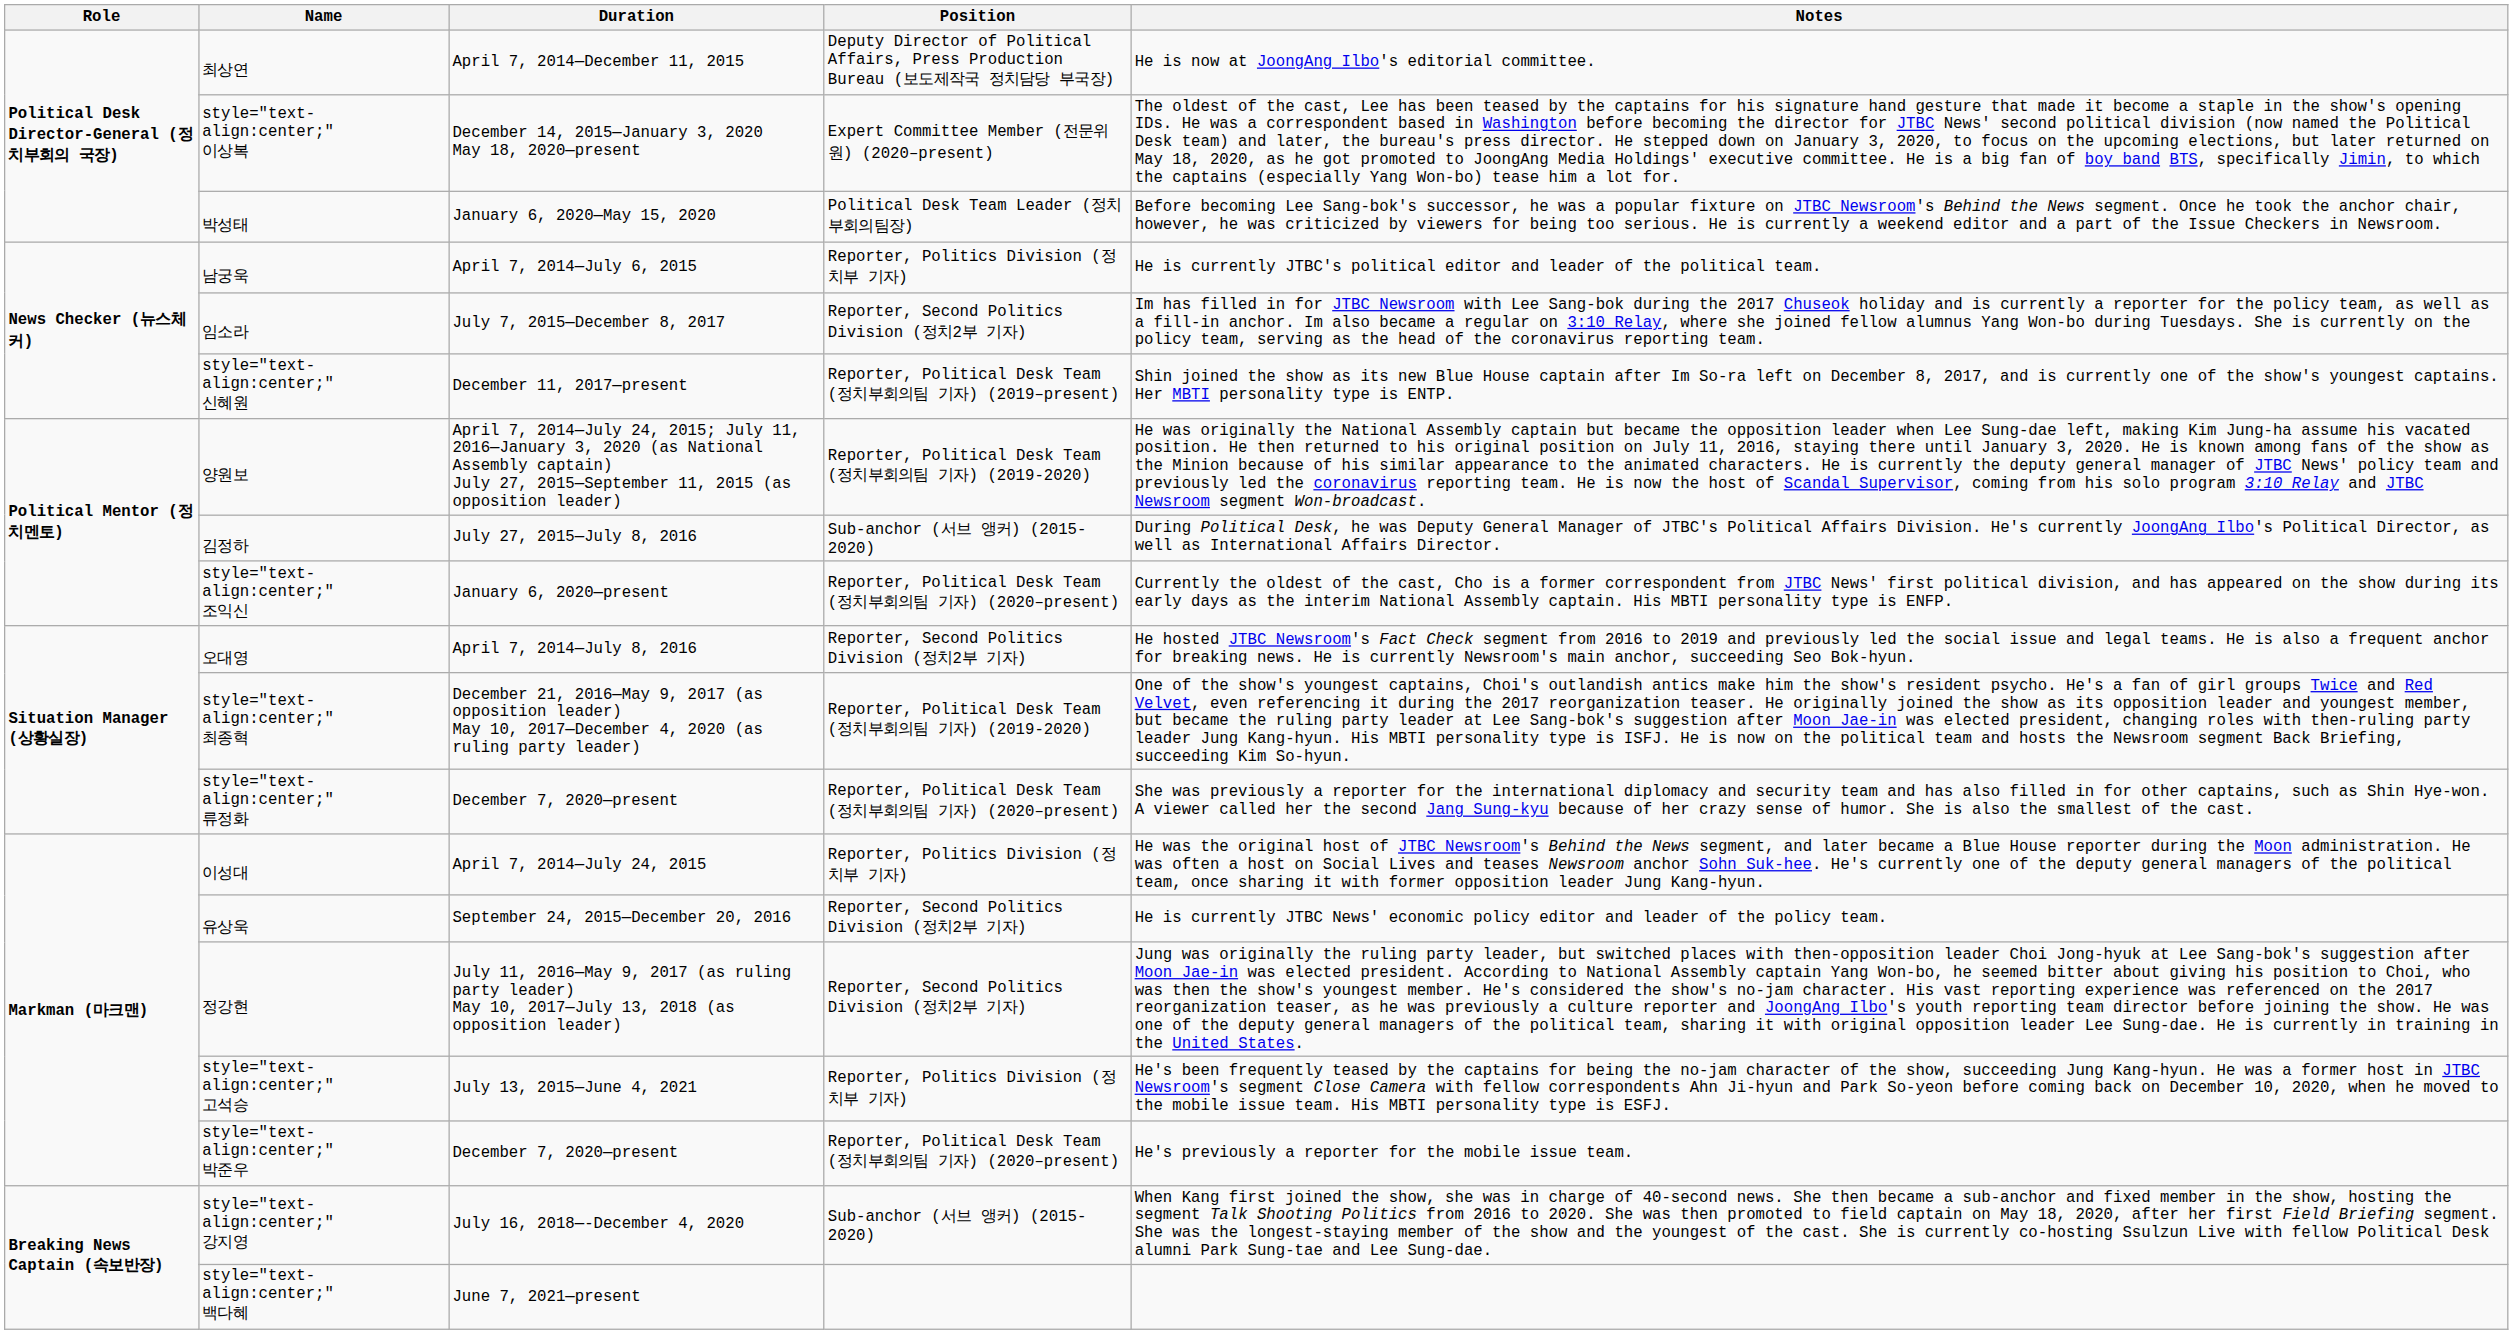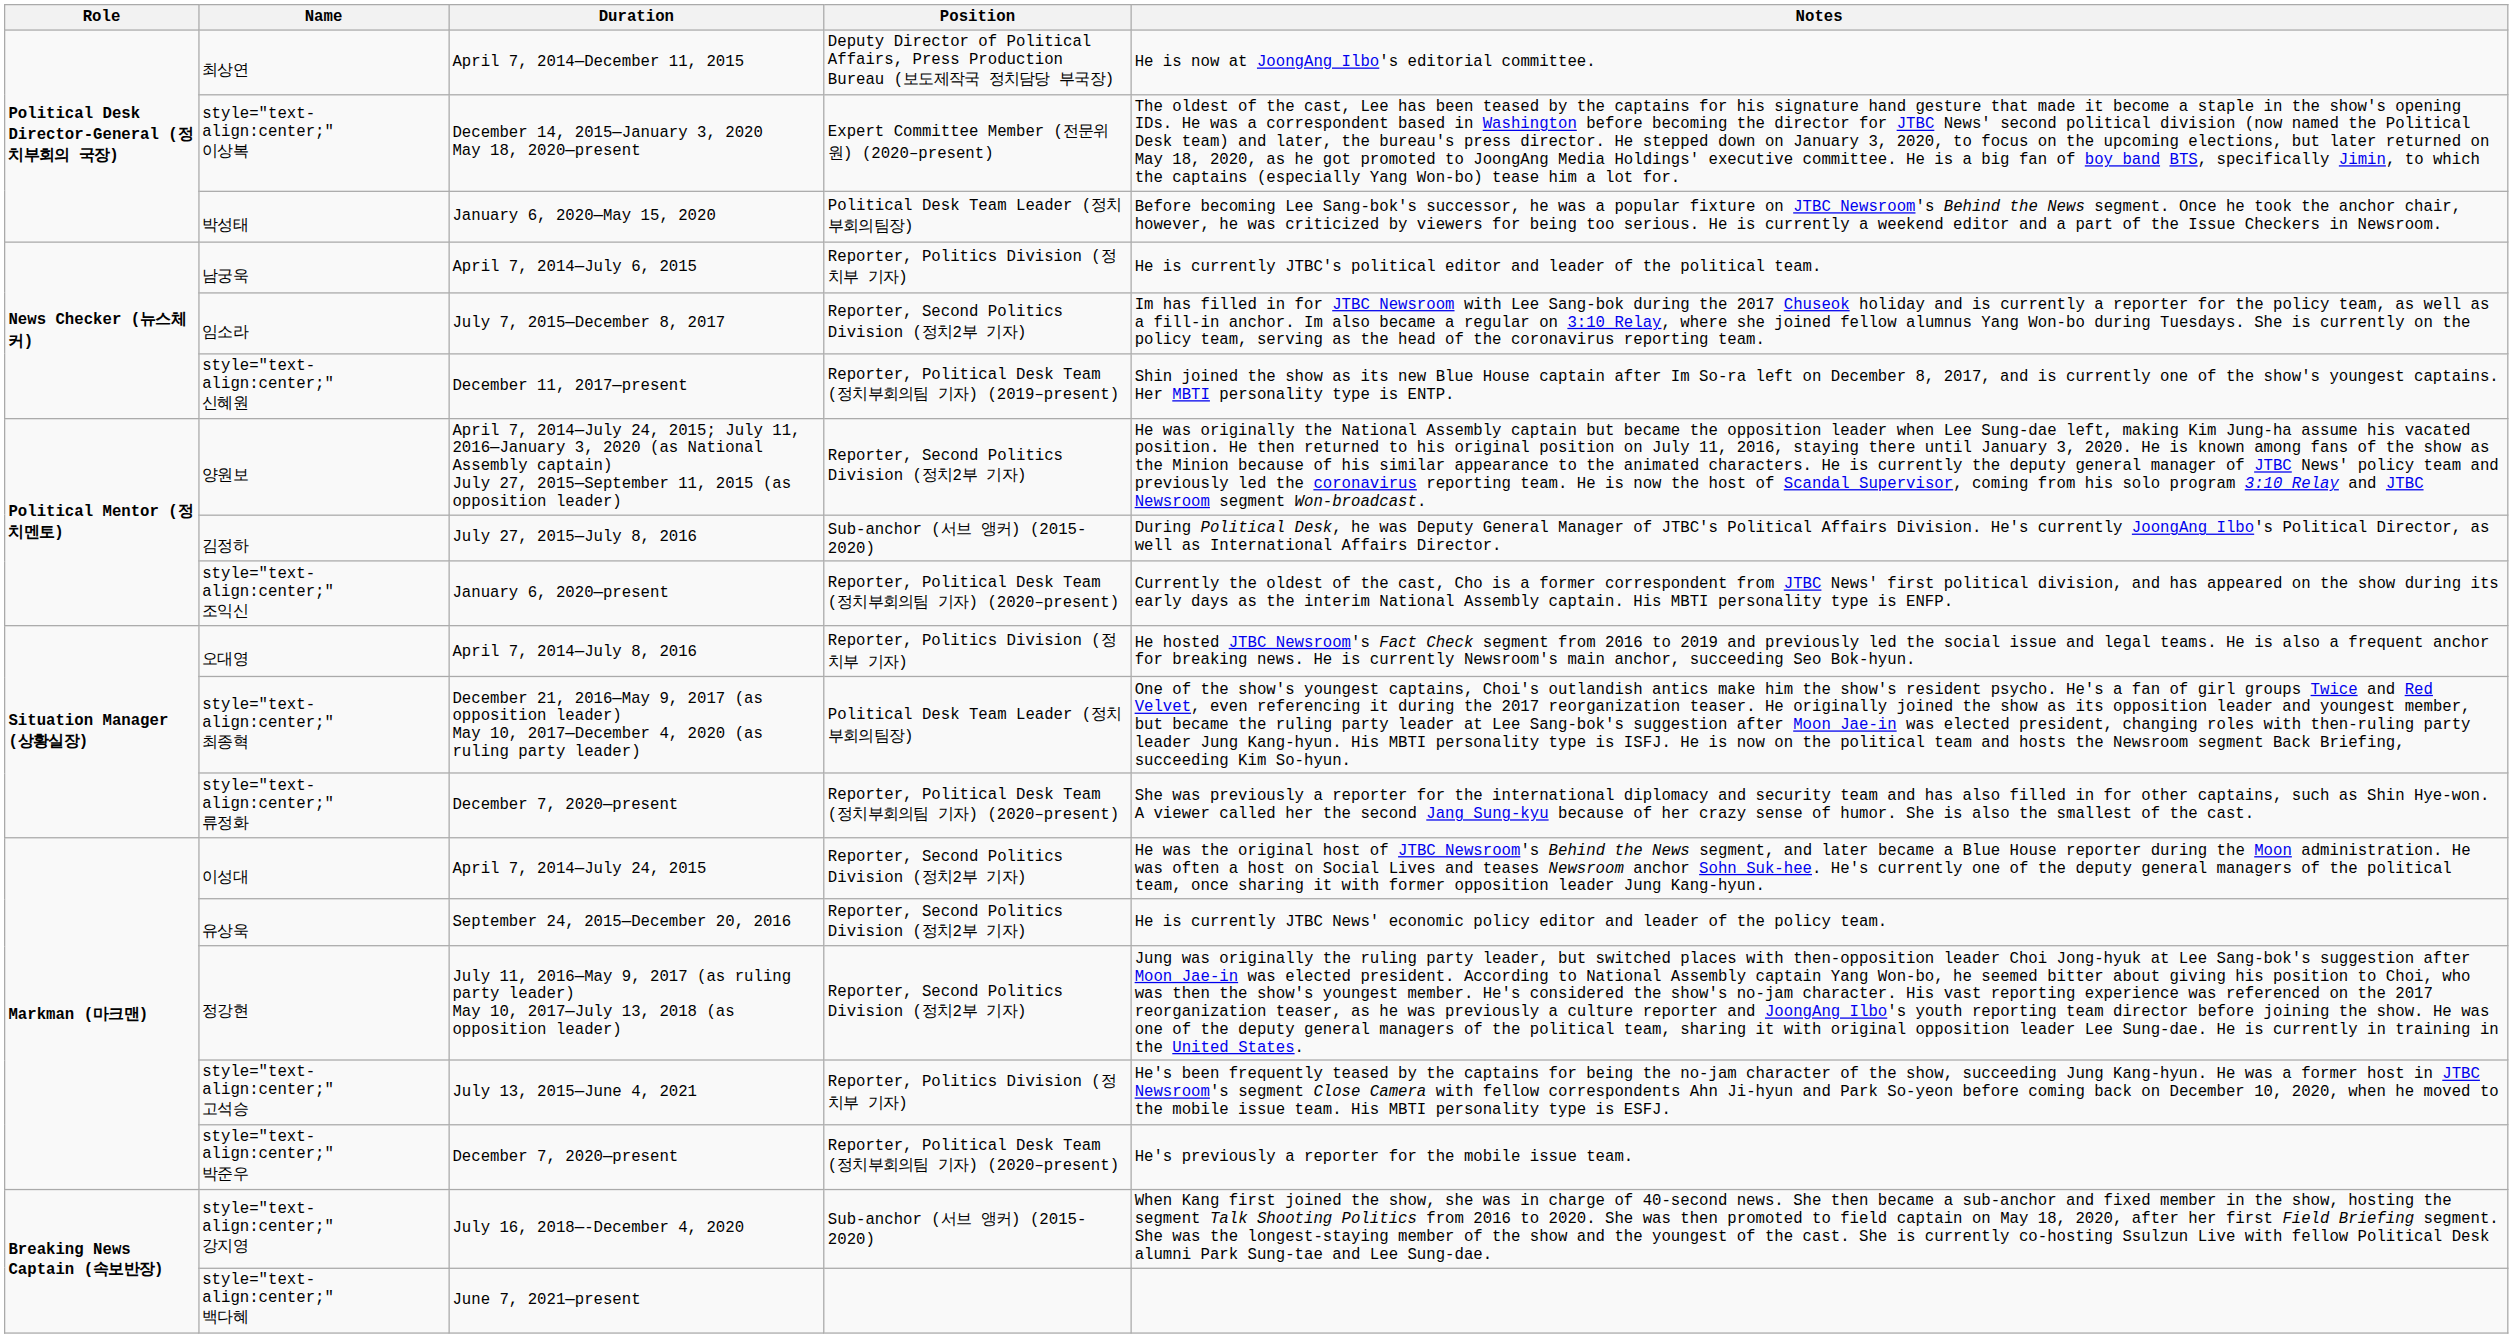(964, 466) Reporter, Political Desk Team (정치부회의팀 기자) (2019-2020) -> (945, 466) Reporter, Second Politics Division (정치2부 기자)
(945, 649) Reporter, Second Politics Division (정치2부 기자) -> (972, 652) Reporter, Politics Division (정치부 기자)
(964, 721) Reporter, Political Desk Team (정치부회의팀 기자) (2019-2020) -> (975, 726) Political Desk Team Leader (정치부회의팀장)
(972, 866) Reporter, Politics Division (정치부 기자) -> (945, 868) Reporter, Second Politics Division (정치2부 기자)
